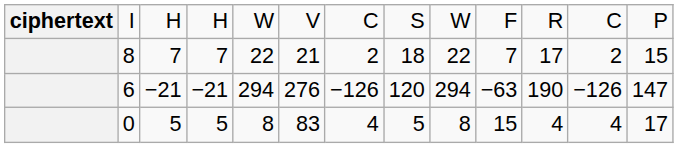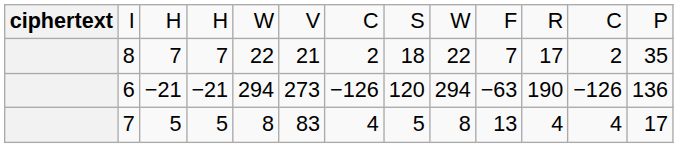(656, 55) 15 -> (656, 55) 35
(302, 90) 276 -> (302, 90) 273
(650, 90) 147 -> (650, 90) 136
(129, 124) 0 -> (129, 124) 7
(505, 124) 15 -> (505, 124) 13
